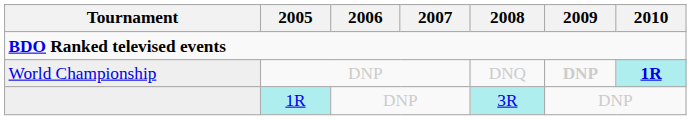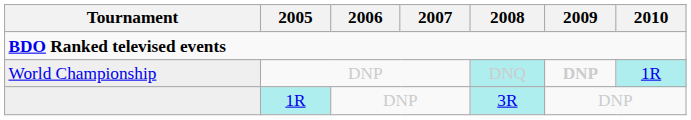(507, 73) no background -> (507, 73) paleturquoise background
(651, 73) bold -> (651, 73) normal
